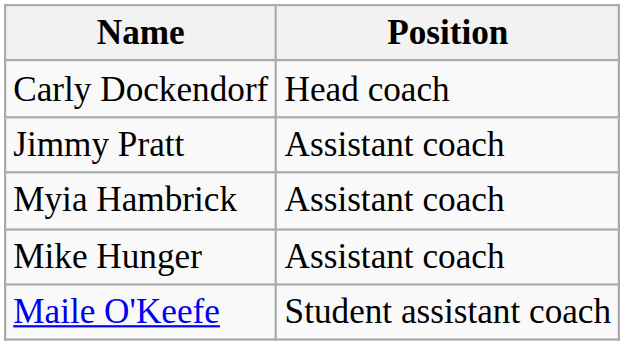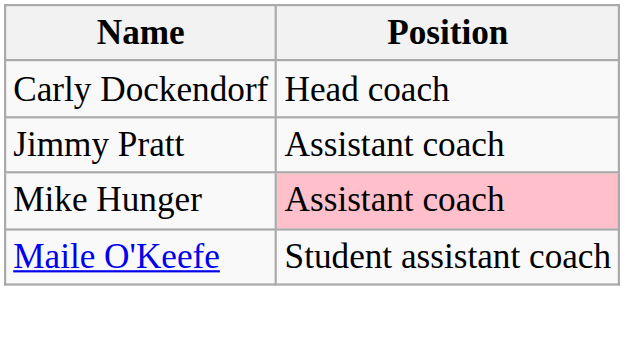- row: (125, 199)
(395, 255) no background -> (395, 199) pink background
